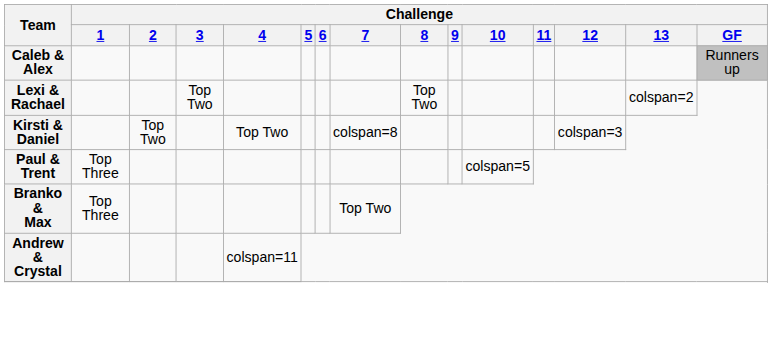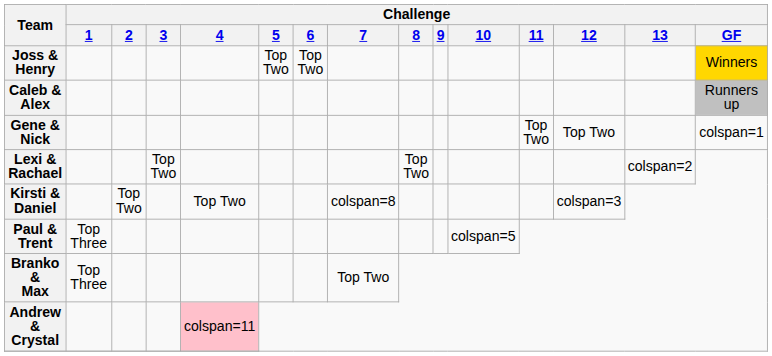+ row: (35, 62)
+ row: (35, 132)
(262, 257) no background -> (220, 326) pink background
